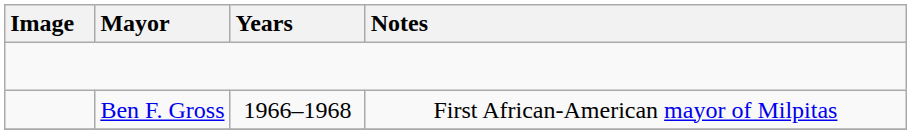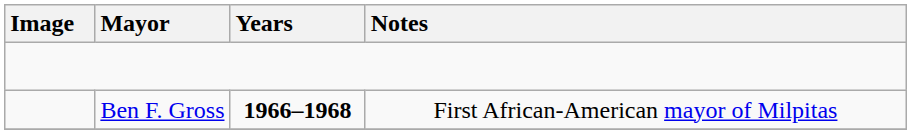(298, 109) normal -> (298, 109) bold
